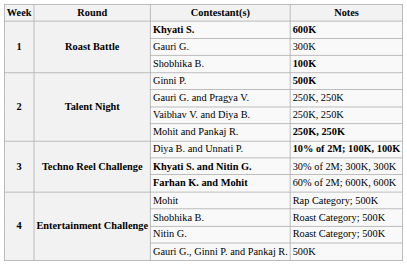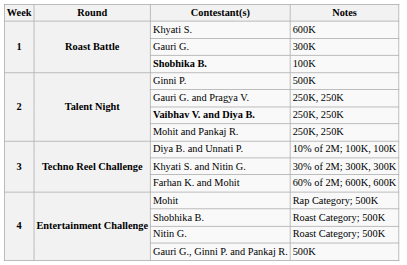(174, 29) bold -> (172, 29) normal
(304, 29) bold -> (304, 29) normal
(178, 63) normal -> (180, 63) bold
(304, 63) bold -> (304, 63) normal
(304, 80) bold -> (304, 80) normal
(202, 114) normal -> (204, 114) bold
(319, 131) bold -> (318, 131) normal
(347, 149) bold -> (345, 149) normal
(202, 166) bold -> (199, 166) normal
(200, 183) bold -> (196, 183) normal
